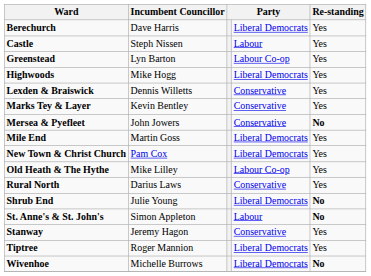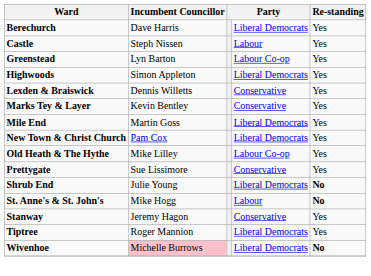(153, 75) Mike Hogg -> (163, 75) Simon Appleton
- row: (46, 122)
+ row: (29, 169)
- row: (33, 185)
(163, 216) Simon Appleton -> (153, 201) Mike Hogg
(167, 264) no background -> (167, 248) pink background
